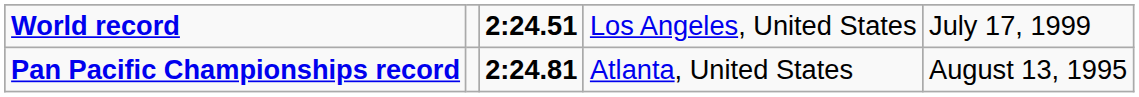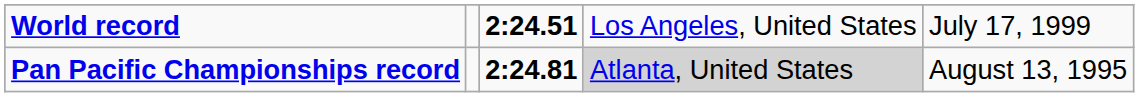(721, 69) no background -> (721, 69) lightgrey background
